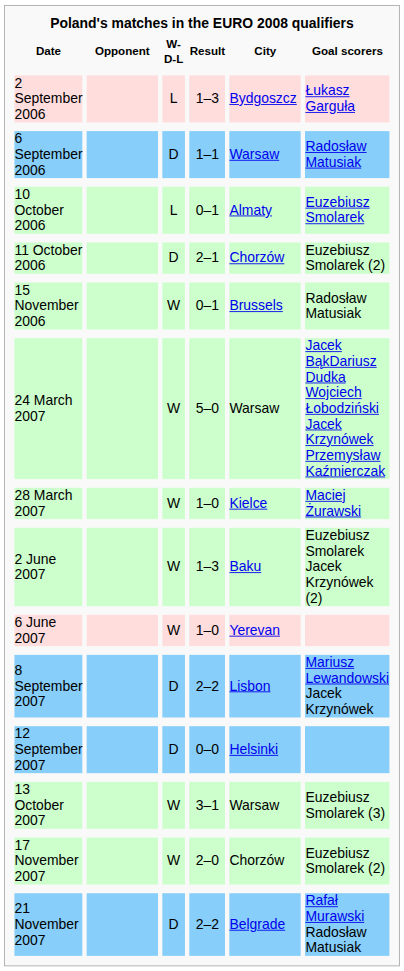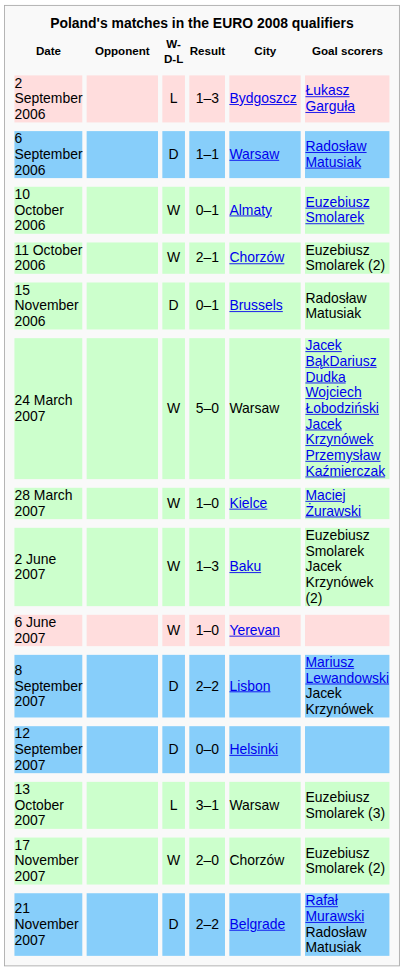(174, 210) L -> (174, 210) W
(174, 258) D -> (174, 258) W
(174, 306) W -> (174, 306) D
(174, 805) W -> (174, 805) L
